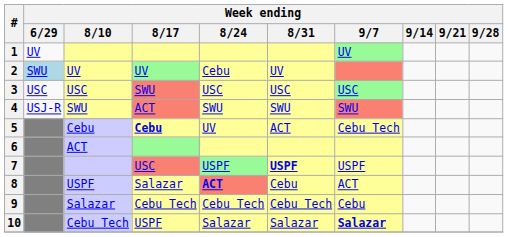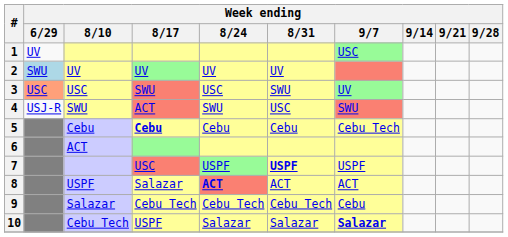(345, 52) UV -> (348, 52) USC
(216, 71) Cebu -> (209, 71) UV
(37, 90) no background -> (37, 90) lightsalmon background
(280, 90) USC -> (280, 90) SWU
(348, 90) USC -> (345, 90) UV
(280, 109) SWU -> (280, 109) USC
(209, 128) UV -> (216, 128) Cebu
(280, 128) ACT -> (284, 128) Cebu
(284, 185) Cebu -> (280, 185) ACT
